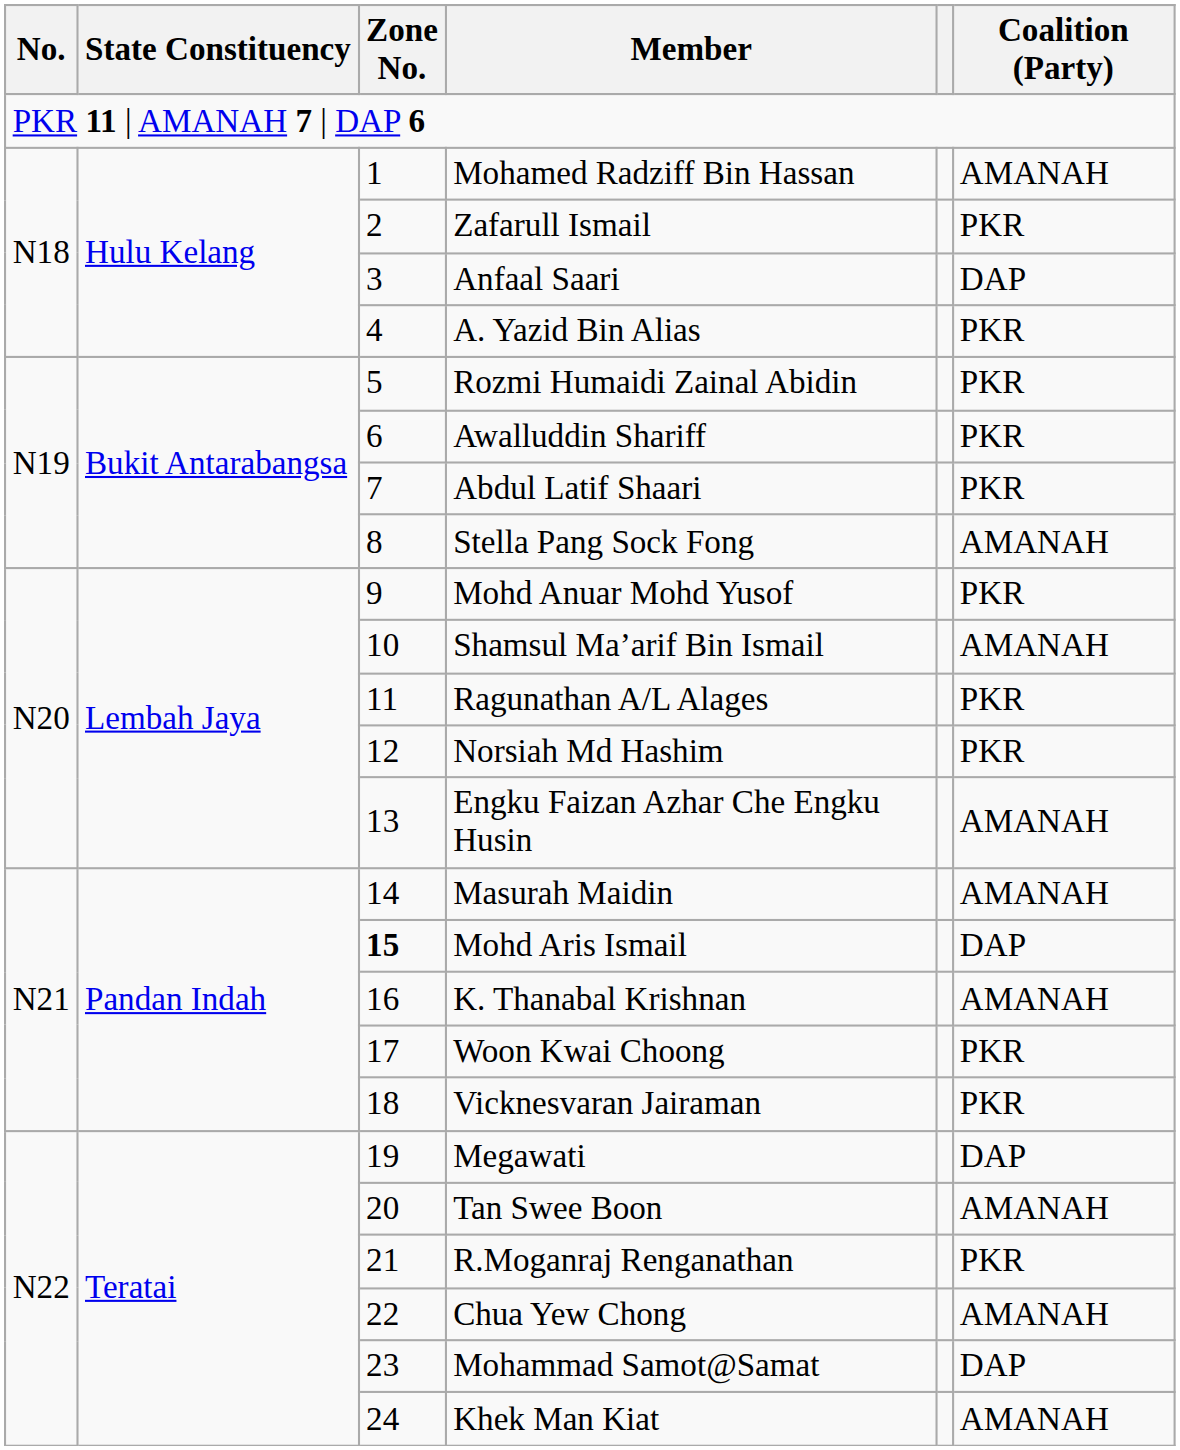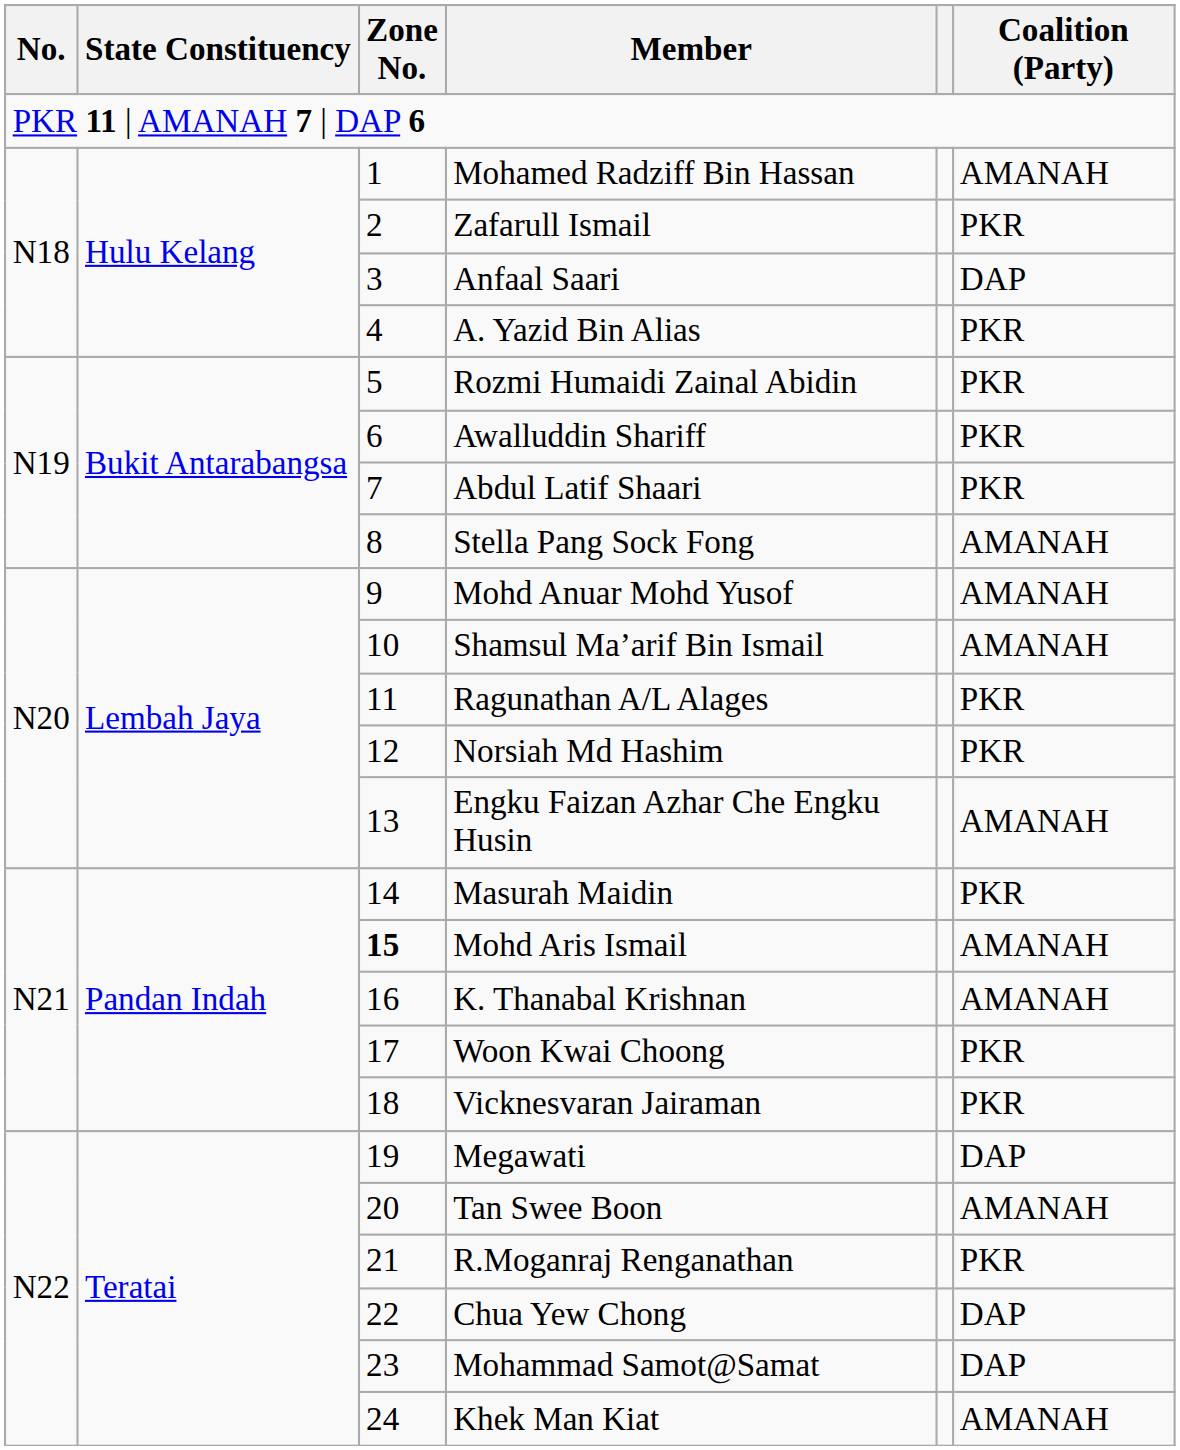(992, 593) PKR -> (1034, 593) AMANAH
(1034, 893) AMANAH -> (992, 893) PKR
(993, 945) DAP -> (1034, 945) AMANAH
(1034, 1313) AMANAH -> (993, 1313) DAP
